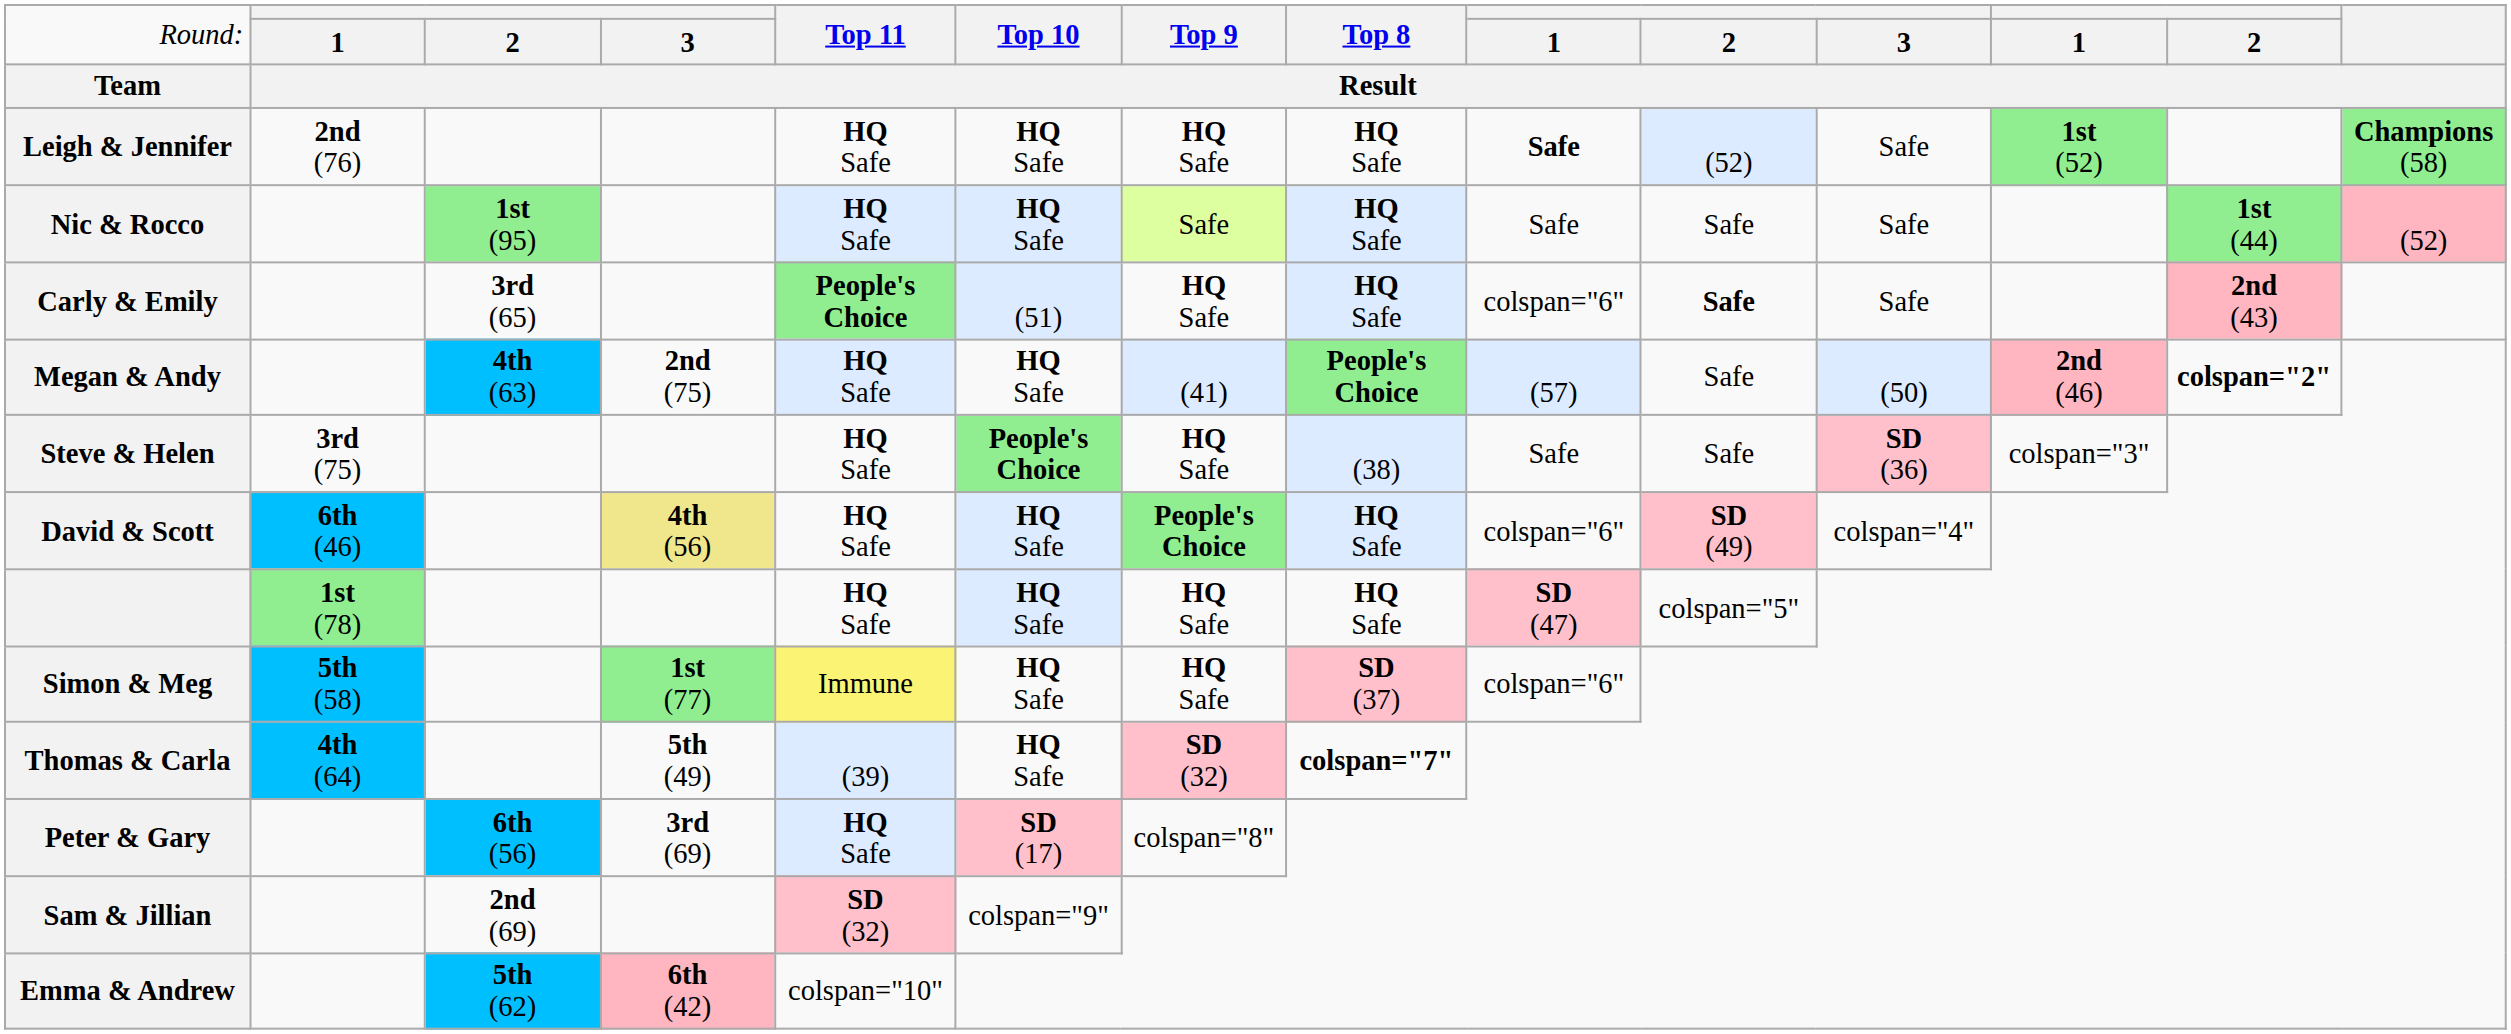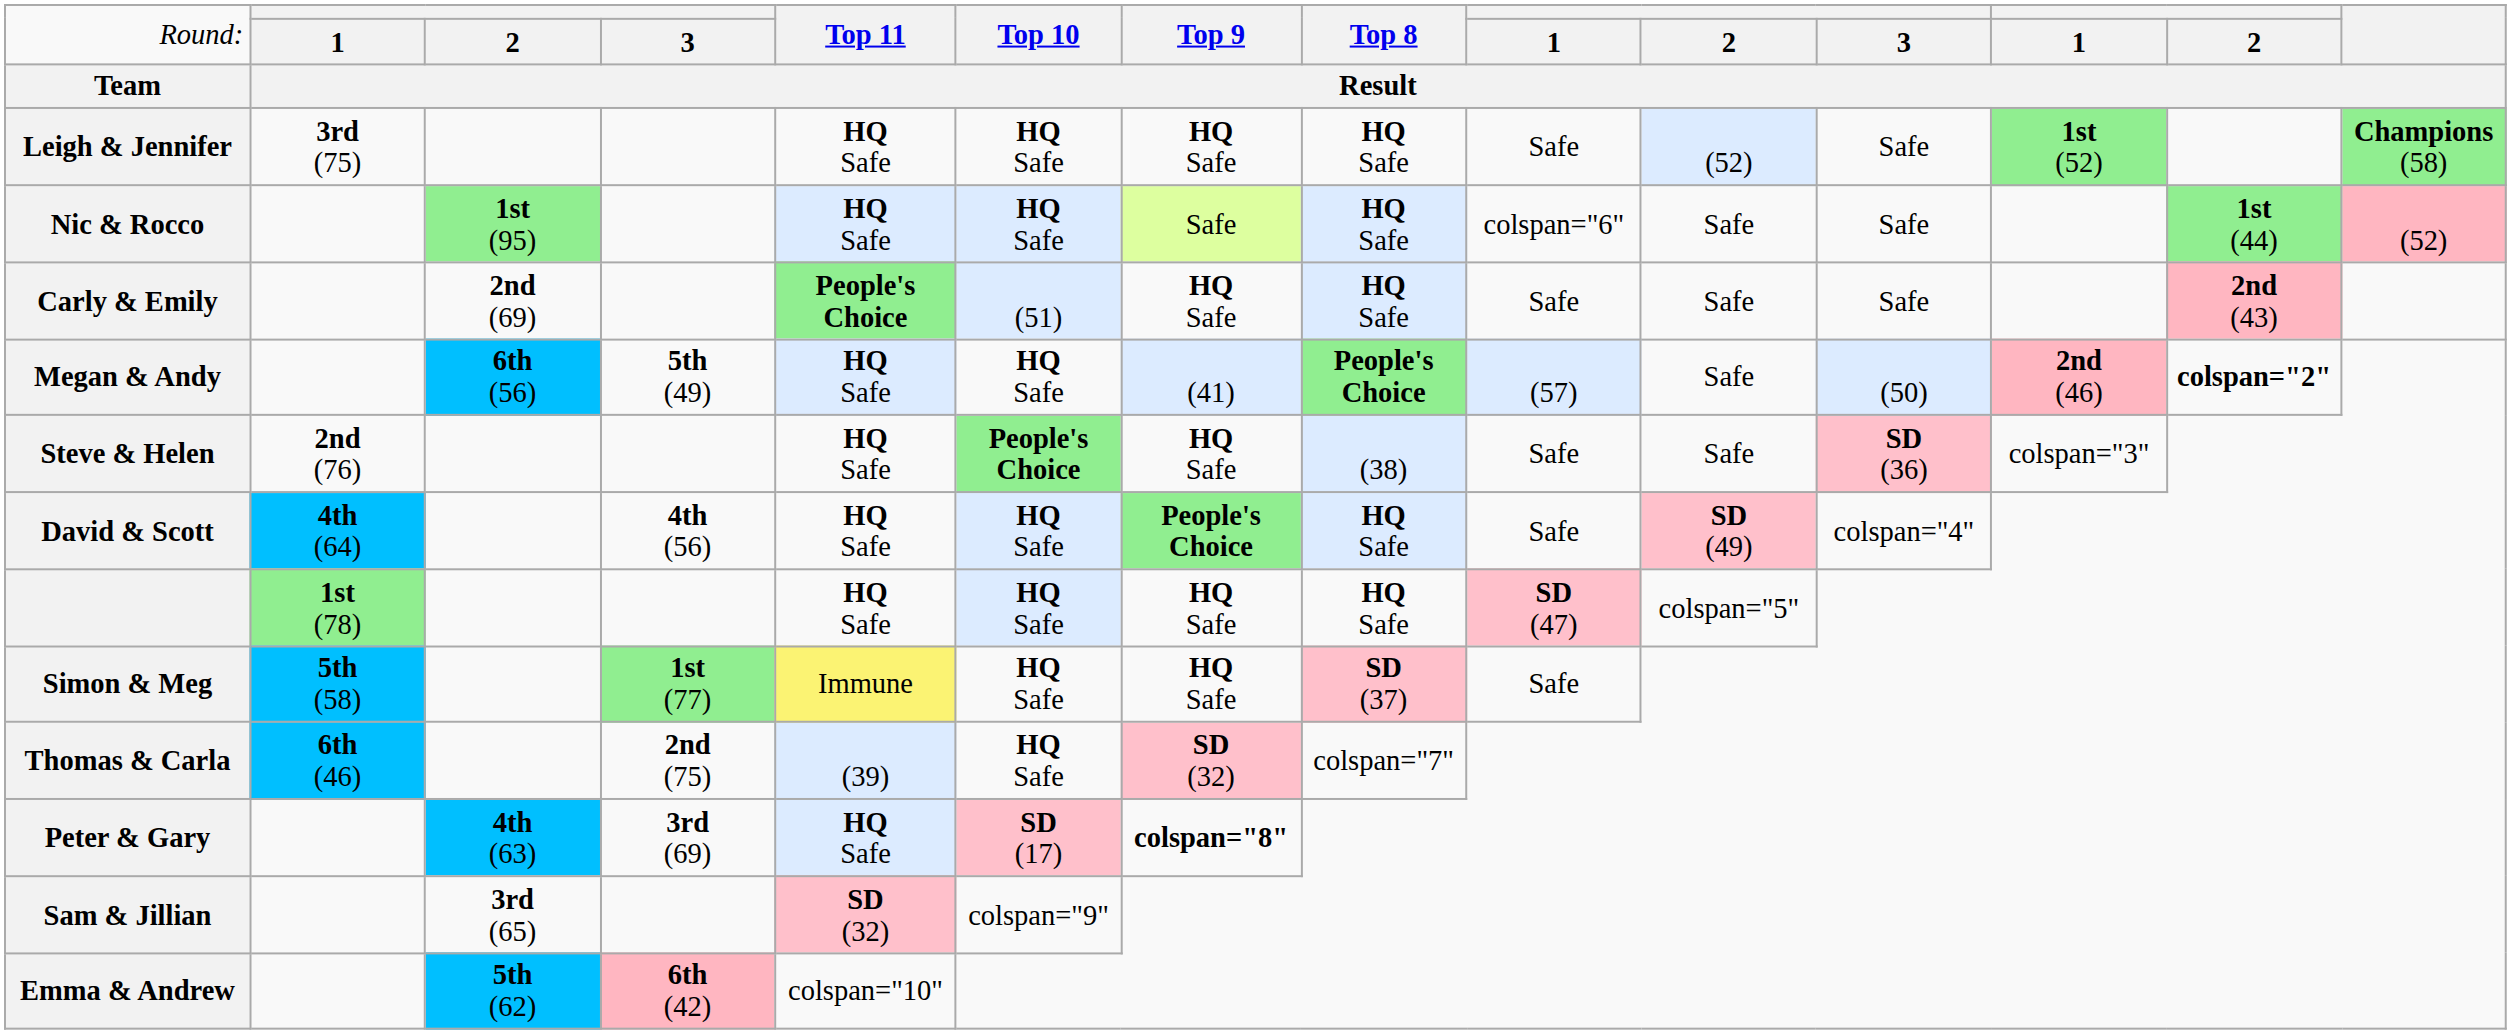(338, 147) 2nd (76) -> (338, 147) 3rd (75)
(1554, 147) bold -> (1554, 147) normal
(1554, 224) Safe -> (1554, 224) colspan="6"
(513, 300) 3rd (65) -> (513, 300) 2nd (69)
(1554, 300) colspan="6" -> (1554, 300) Safe
(1729, 300) bold -> (1729, 300) normal
(513, 377) 4th (63) -> (513, 377) 6th (56)
(688, 377) 2nd (75) -> (688, 377) 5th (49)
(338, 454) 3rd (75) -> (338, 454) 2nd (76)
(338, 530) 6th (46) -> (338, 530) 4th (64)
(688, 530) khaki background -> (688, 530) no background
(1554, 530) colspan="6" -> (1554, 530) Safe
(1554, 684) colspan="6" -> (1554, 684) Safe
(338, 761) 4th (64) -> (338, 761) 6th (46)
(688, 761) 5th (49) -> (688, 761) 2nd (75)
(1376, 761) bold -> (1384, 761) normal
(513, 837) 6th (56) -> (513, 837) 4th (63)
(1204, 837) normal -> (1211, 837) bold
(513, 914) 2nd (69) -> (513, 914) 3rd (65)
